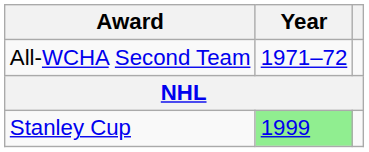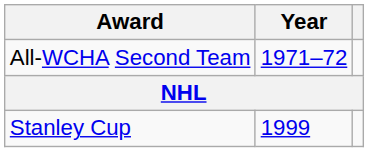(285, 127) lightgreen background -> (285, 127) no background
